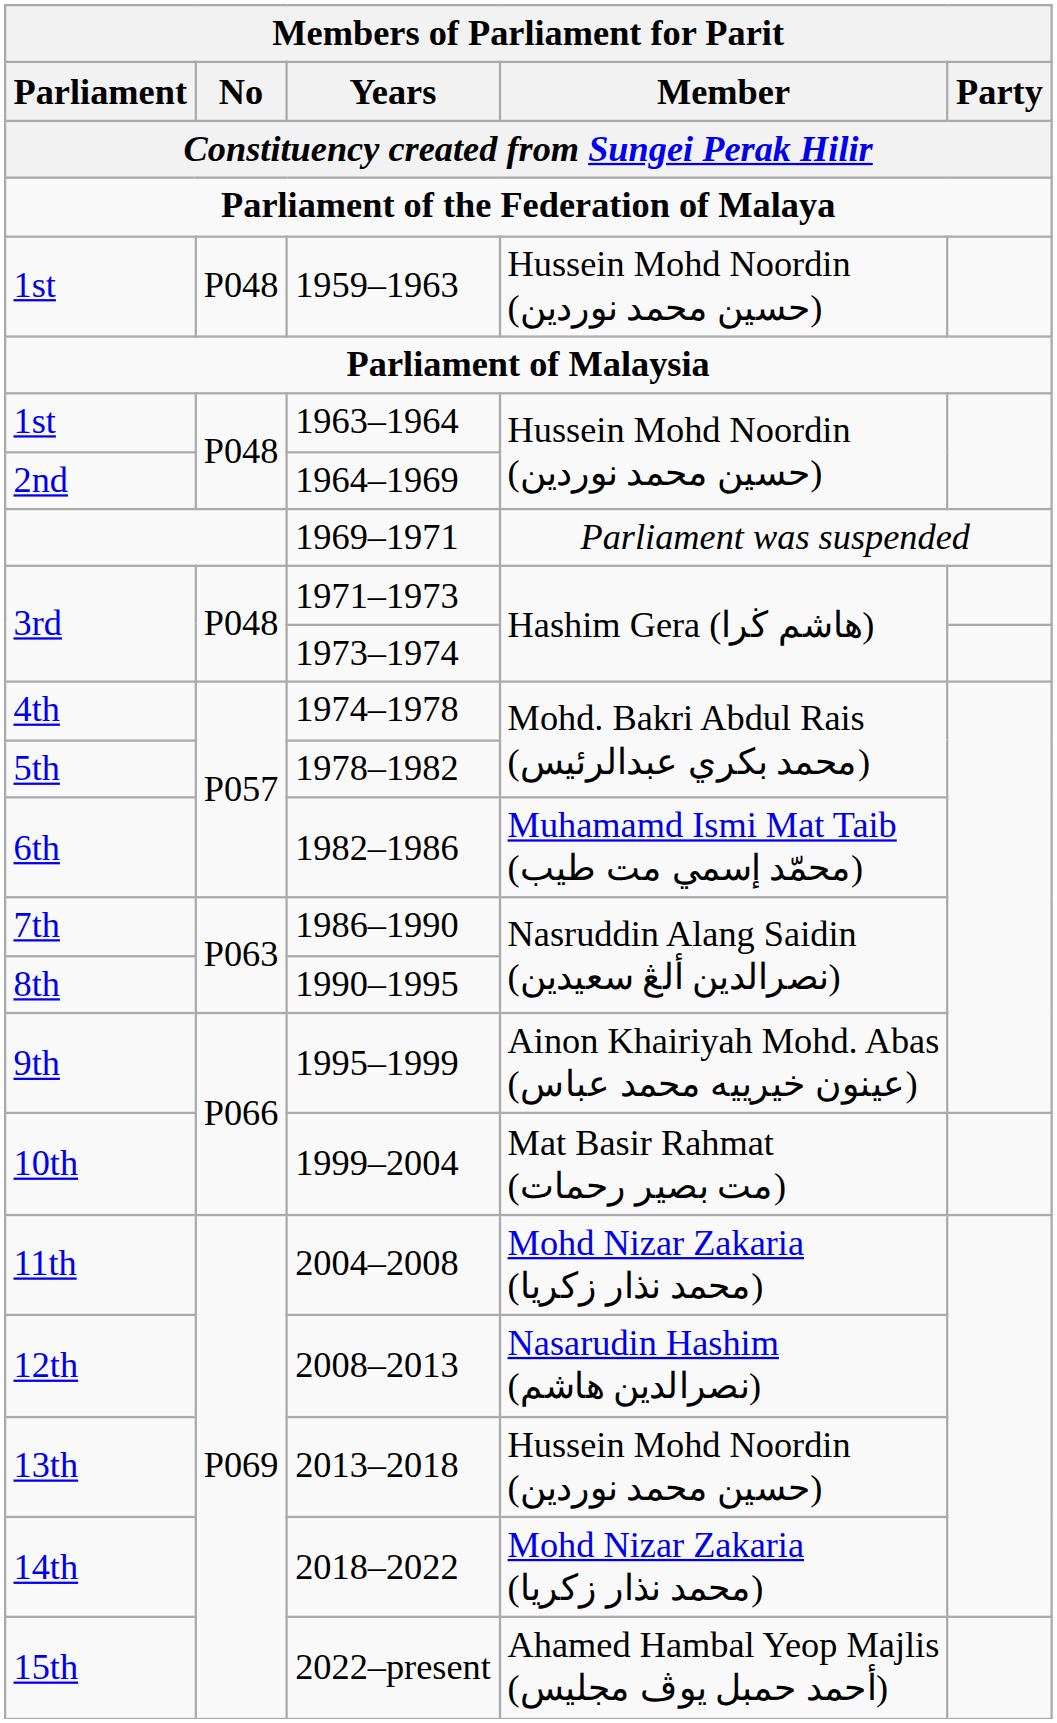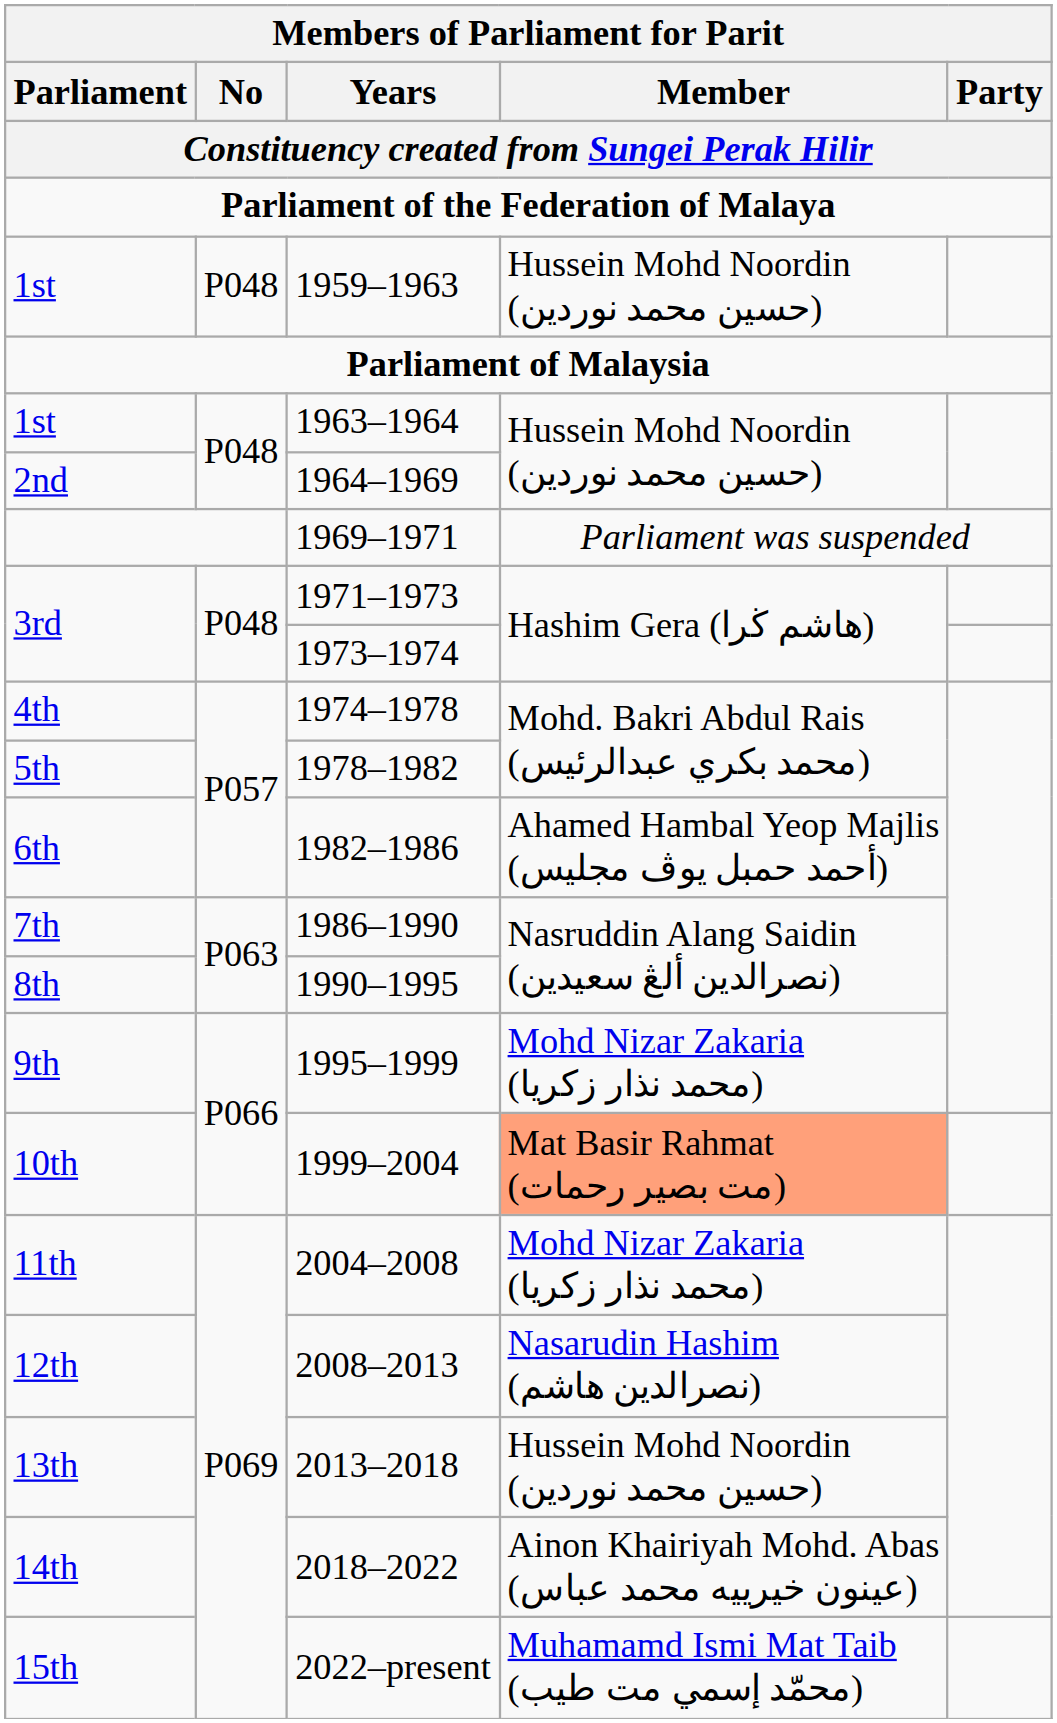(702, 846) Muhamamd Ismi Mat Taib (محمّد إسمي مت طيب) -> (723, 846) Ahamed Hambal Yeop Majlis (أحمد حمبل يوڤ مجليس)
(723, 1062) Ainon Khairiyah Mohd. Abas (عينون خيرييه محمد عباس) -> (656, 1062) Mohd Nizar Zakaria (محمد نذار زكريا)
(647, 1163) no background -> (647, 1163) lightsalmon background
(656, 1566) Mohd Nizar Zakaria (محمد نذار زكريا) -> (723, 1566) Ainon Khairiyah Mohd. Abas (عينون خيرييه محمد عباس)
(723, 1667) Ahamed Hambal Yeop Majlis (أحمد حمبل يوڤ مجليس) -> (702, 1667) Muhamamd Ismi Mat Taib (محمّد إسمي مت طيب)
